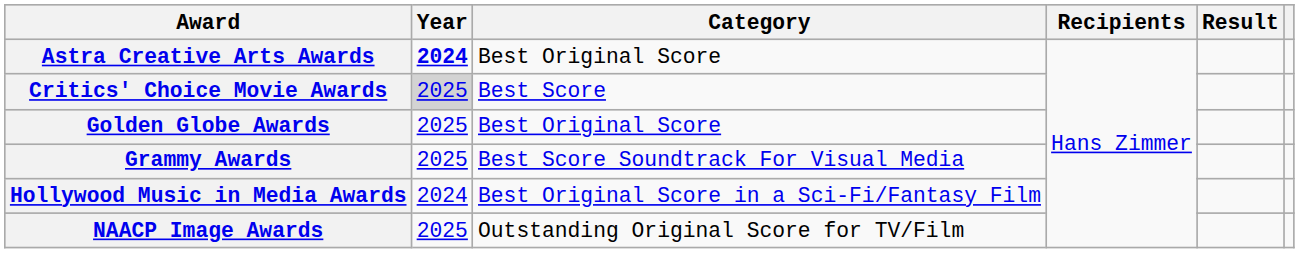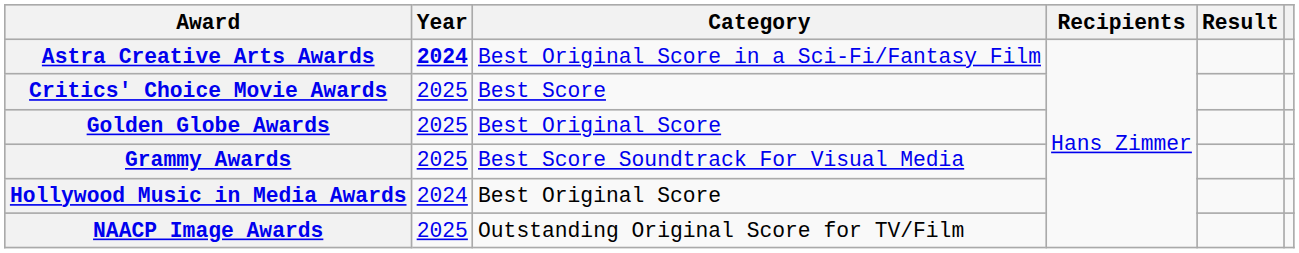(600, 57) Best Original Score -> (759, 57) Best Original Score in a Sci-Fi/Fantasy Film
(442, 92) lightgrey background -> (442, 92) no background
(759, 196) Best Original Score in a Sci-Fi/Fantasy Film -> (600, 196) Best Original Score
